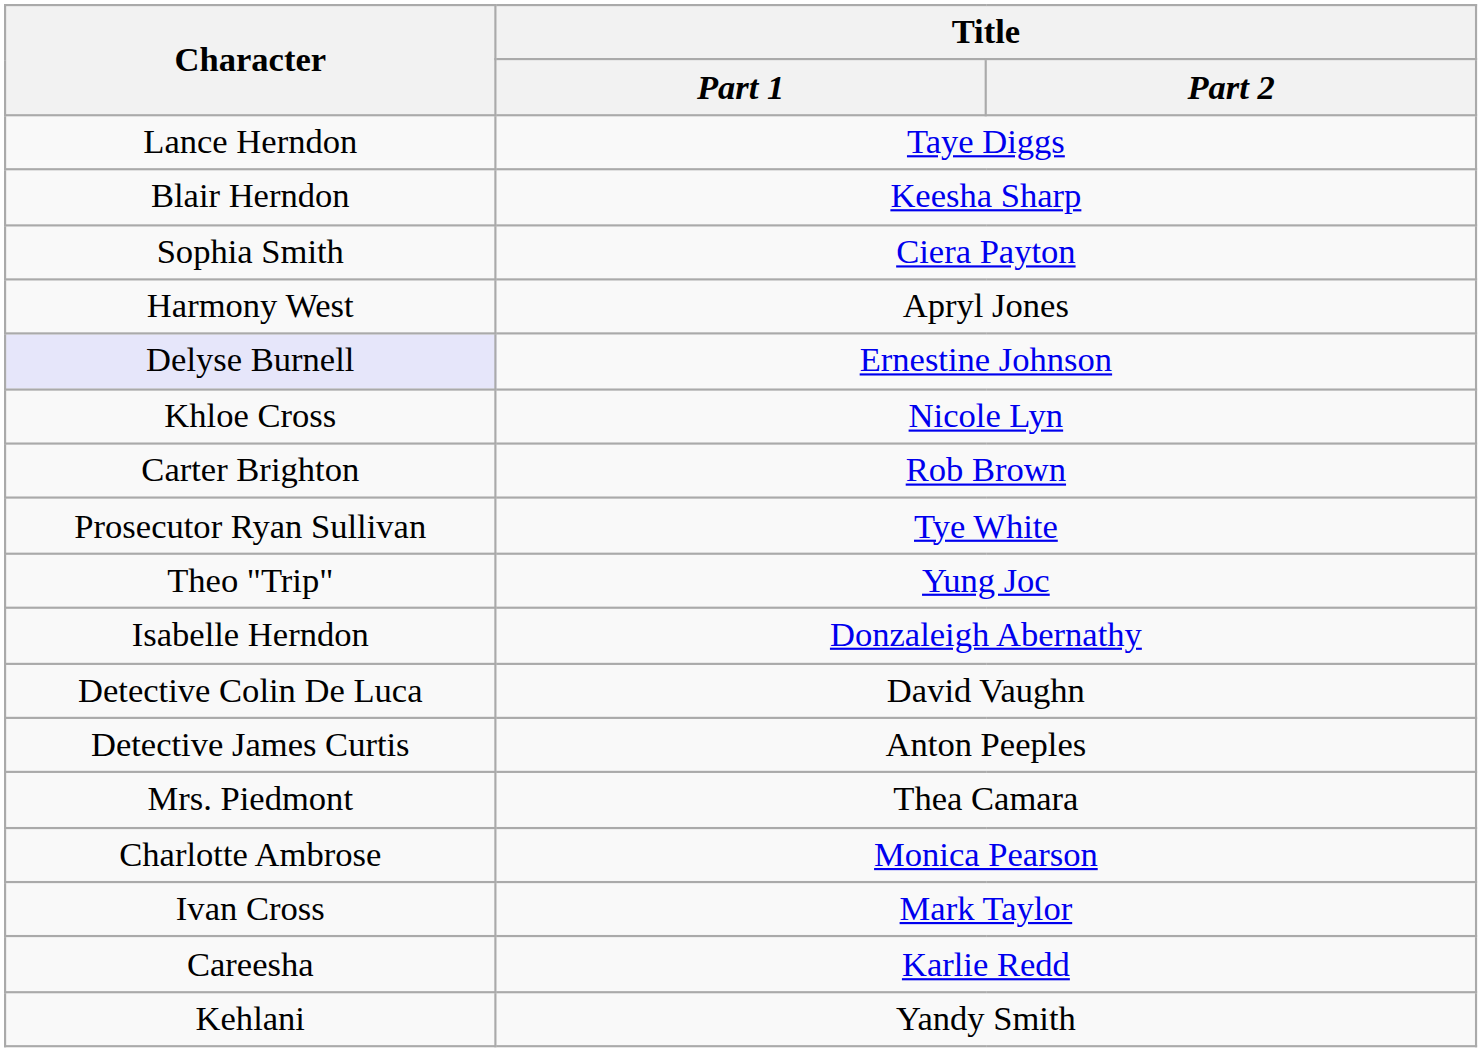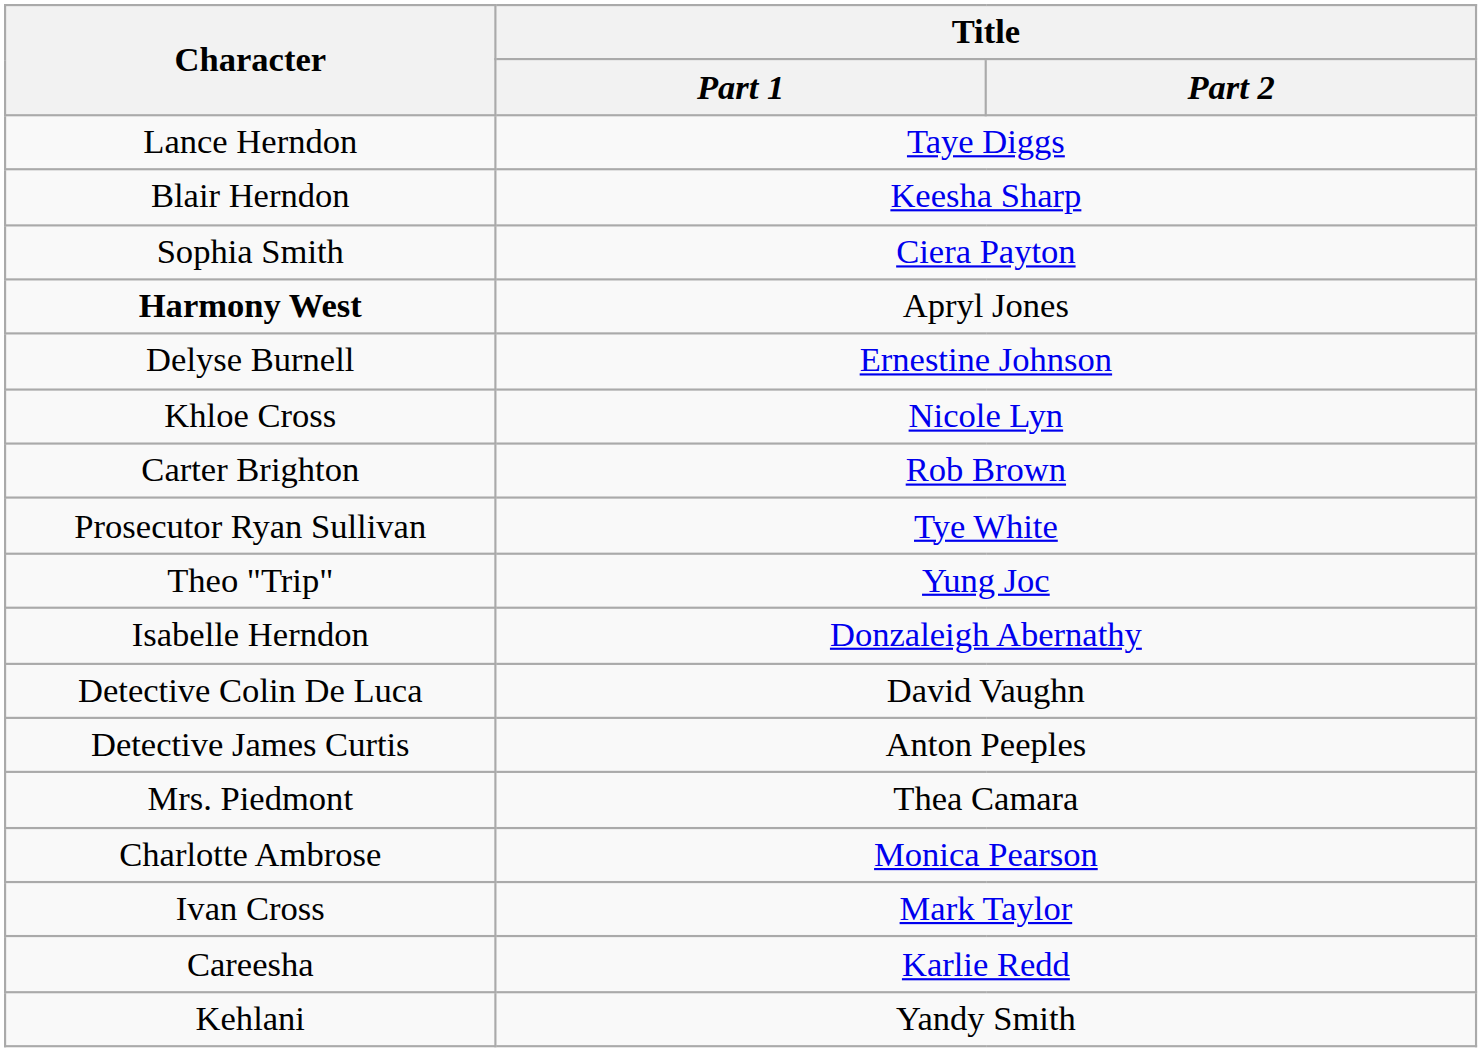(250, 305) normal -> (250, 305) bold
(250, 360) lavender background -> (250, 360) no background
